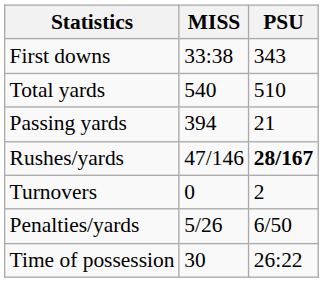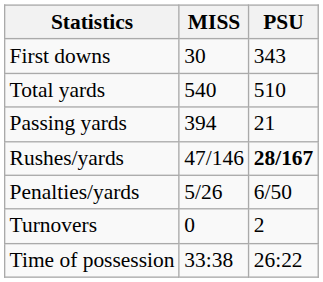(209, 55) 33:38 -> (195, 55) 30
rows swapped: (75, 225) <-> (53, 191)
(195, 259) 30 -> (209, 259) 33:38
